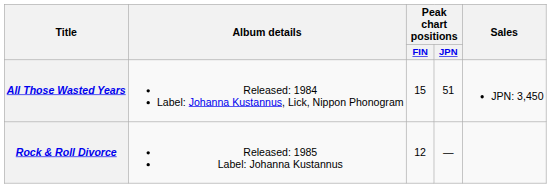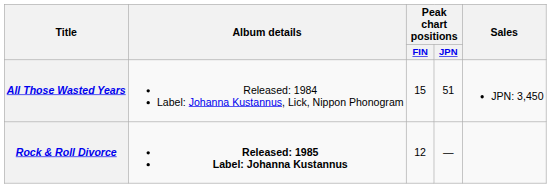(267, 158) normal -> (267, 158) bold
